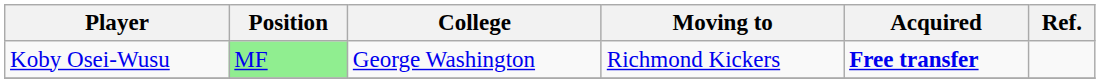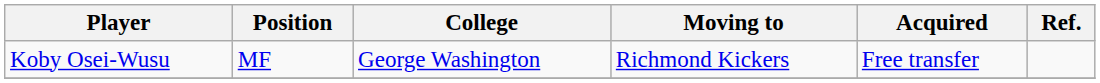(251, 59) lightgreen background -> (254, 59) no background
(914, 59) bold -> (920, 59) normal
